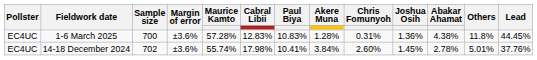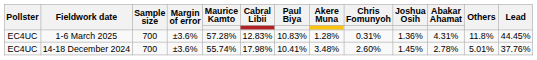(446, 36) 4.38% -> (446, 36) 4.31%
(150, 49) 702 -> (150, 49) 700
(327, 49) 3.84% -> (327, 49) 3.48%
